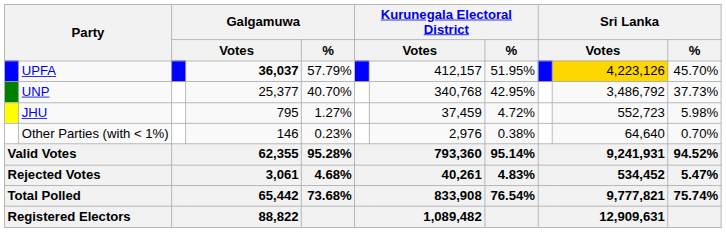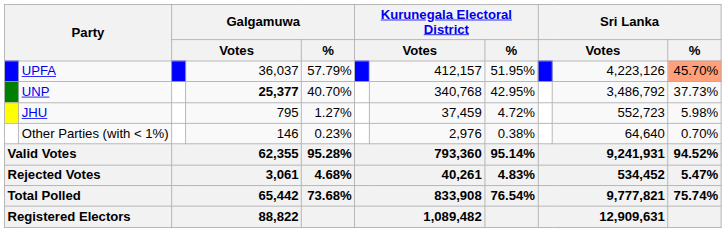(278, 71) bold -> (278, 71) normal
(636, 71) gold background -> (636, 71) no background
(696, 71) no background -> (696, 71) lightsalmon background
(278, 92) normal -> (278, 92) bold
